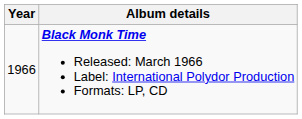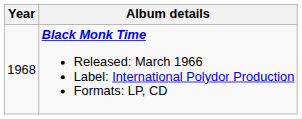(22, 69) 1966 -> (22, 69) 1968
